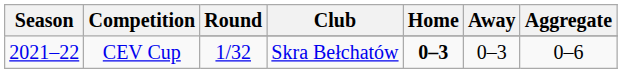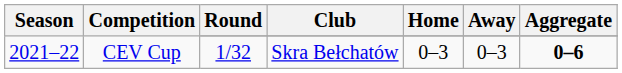(433, 52) bold -> (433, 52) normal
(568, 52) normal -> (568, 52) bold
